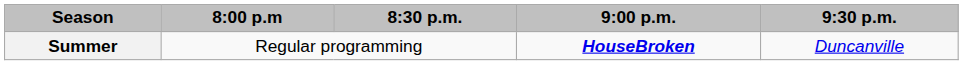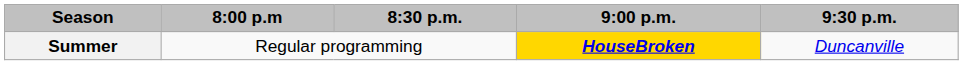(639, 45) no background -> (639, 45) gold background
